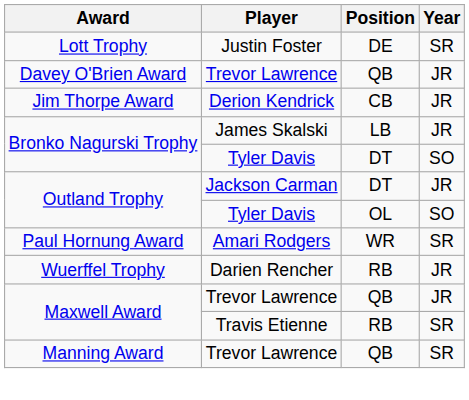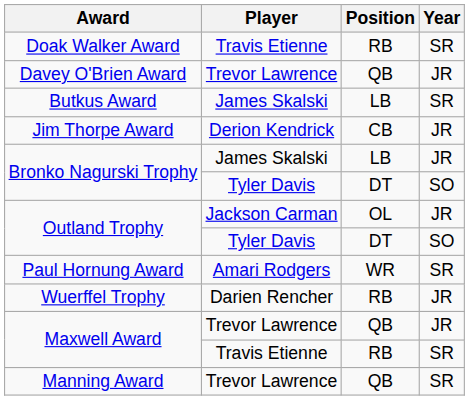- row: (103, 46)
+ row: (103, 46)
+ row: (103, 102)
(380, 185) DT -> (380, 213) OL
(380, 213) OL -> (380, 241) DT
